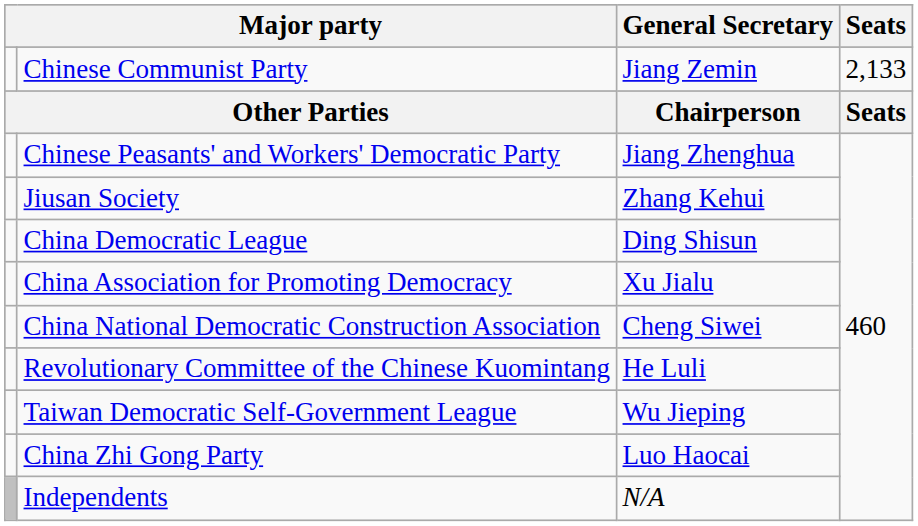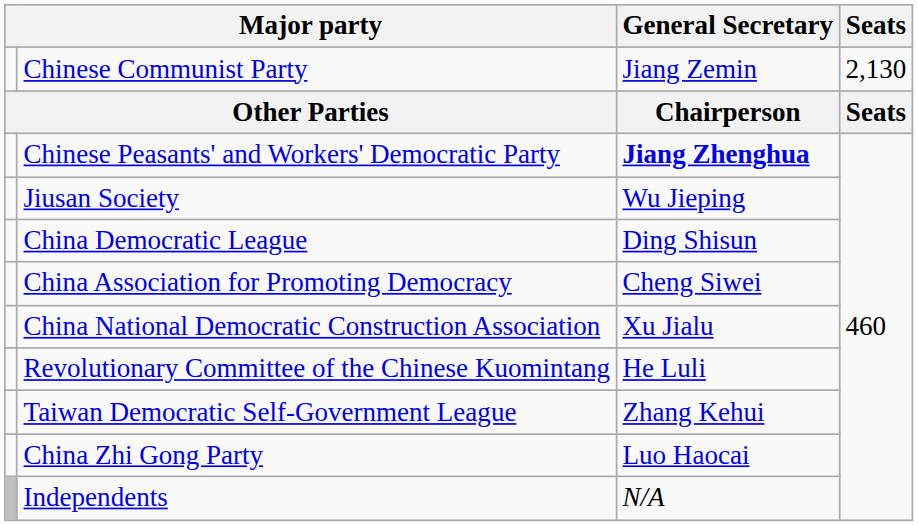(876, 68) 2,133 -> (876, 68) 2,130
(709, 154) normal -> (716, 154) bold
(694, 197) Zhang Kehui -> (684, 197) Wu Jieping
(668, 283) Xu Jialu -> (692, 283) Cheng Siwei
(692, 326) Cheng Siwei -> (668, 326) Xu Jialu
(684, 411) Wu Jieping -> (694, 411) Zhang Kehui
